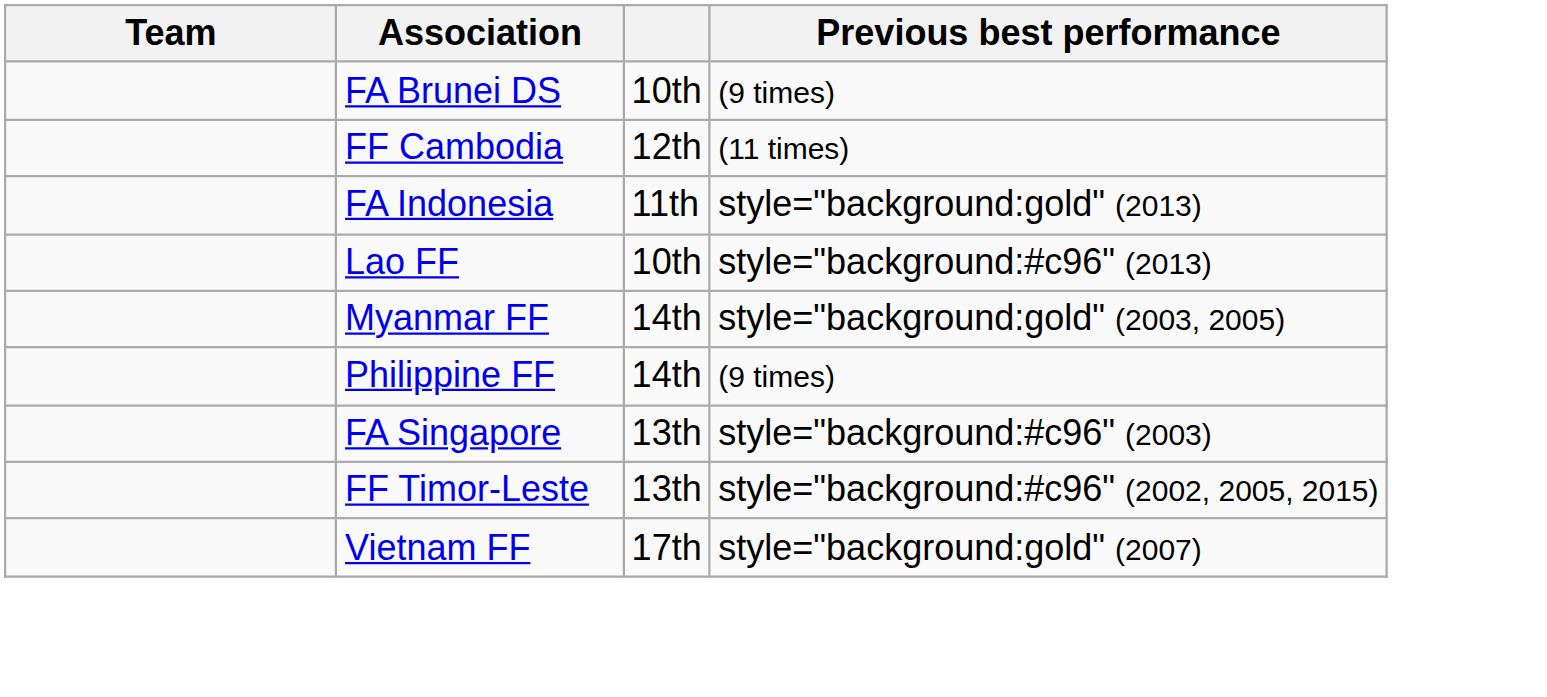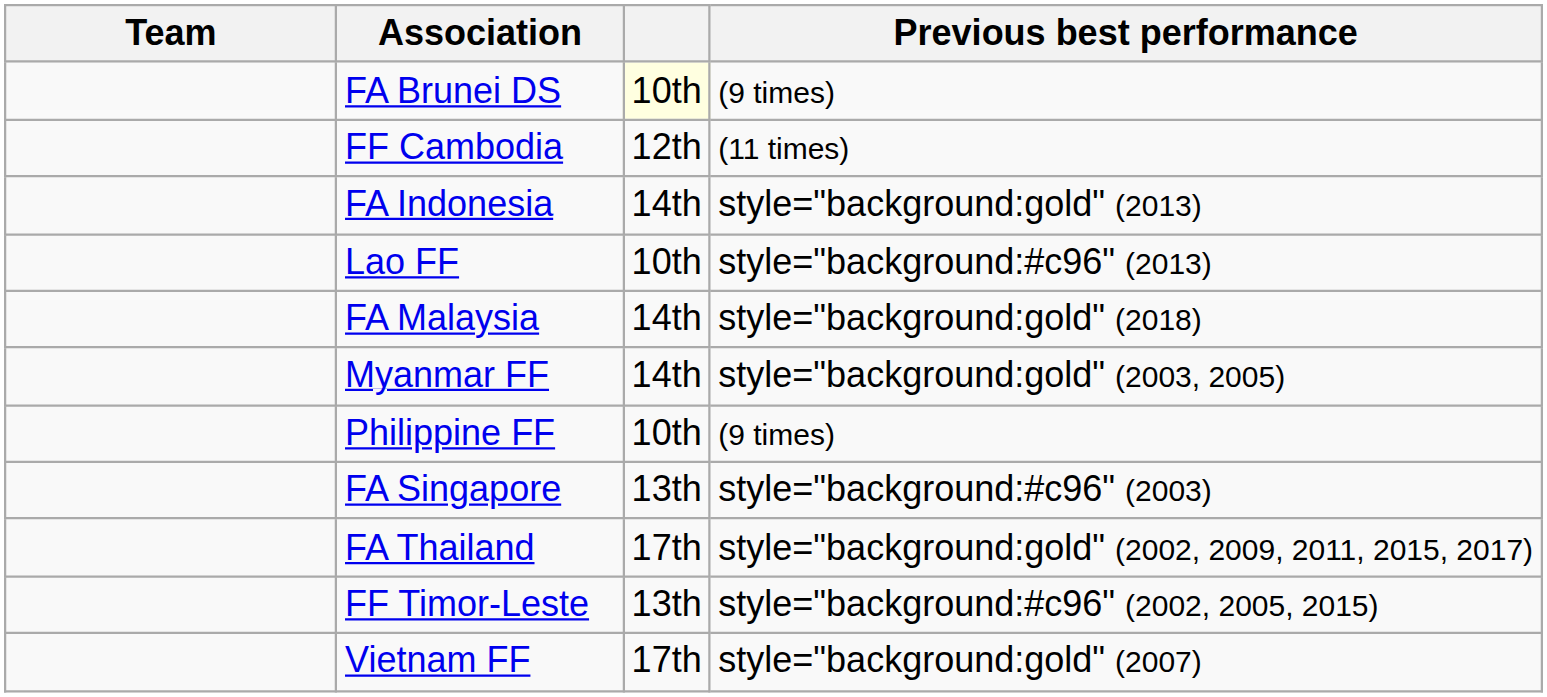(667, 90) no background -> (667, 90) lightyellow background
(665, 204) 11th -> (667, 204) 14th
+ row: (442, 318)
(667, 375) 14th -> (667, 432) 10th
+ row: (440, 546)
